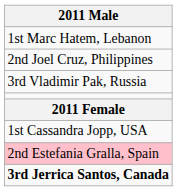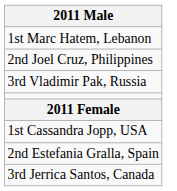(83, 153) pink background -> (83, 153) no background
(88, 175) bold -> (81, 175) normal
